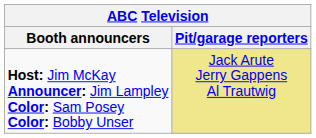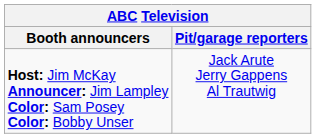(241, 76) khaki background -> (241, 76) no background
